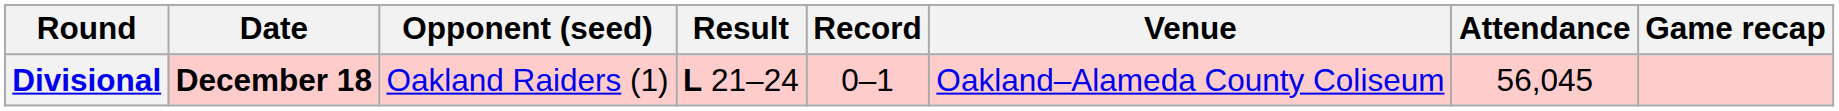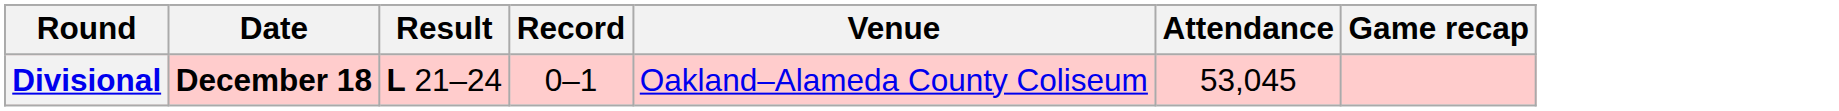- column: (527, 29)
(1545, 79) 56,045 -> (1248, 79) 53,045
